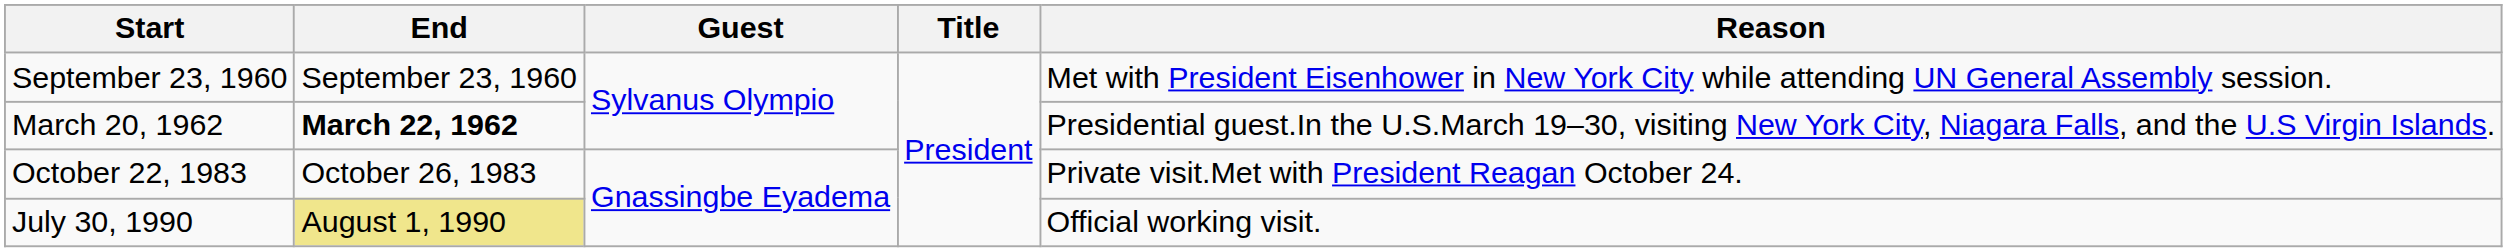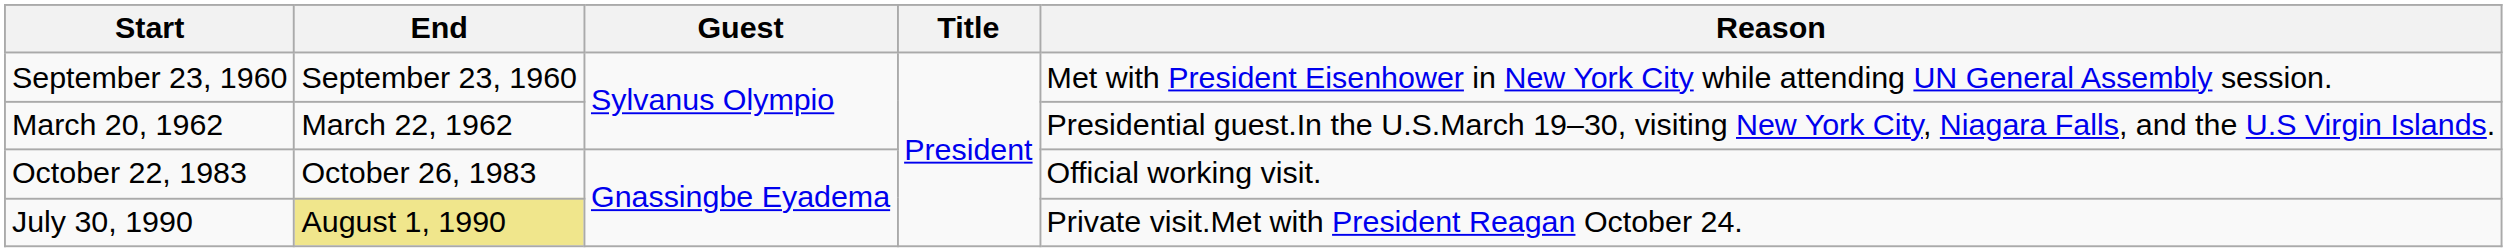(410, 125) bold -> (407, 125) normal
(1395, 173) Private visit.Met with President Reagan October 24. -> (1184, 173) Official working visit.
(1184, 221) Official working visit. -> (1395, 221) Private visit.Met with President Reagan October 24.
